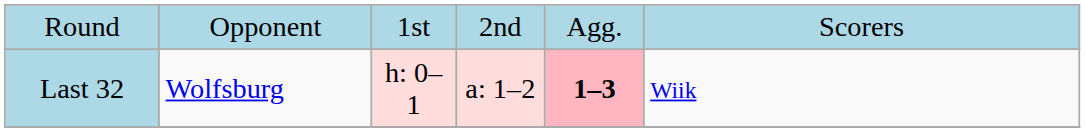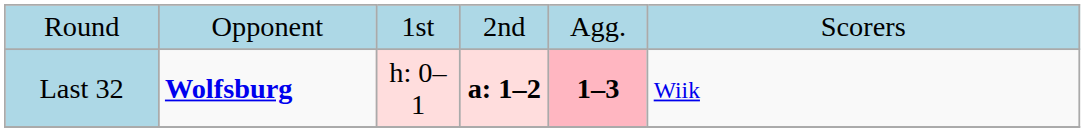(225, 87) normal -> (229, 87) bold
(500, 87) normal -> (504, 87) bold
